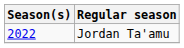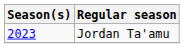(22, 33) 2022 -> (22, 33) 2023
